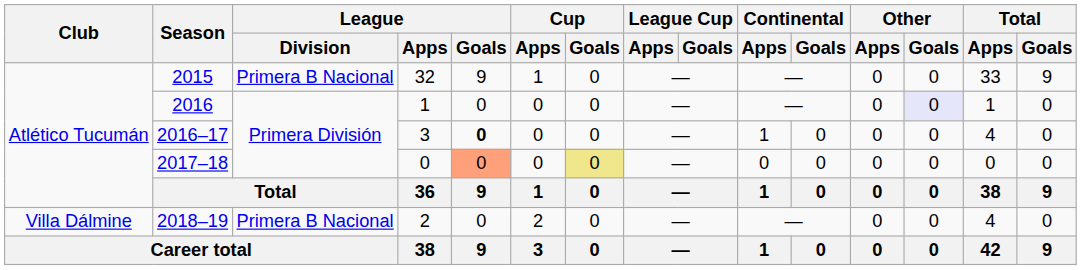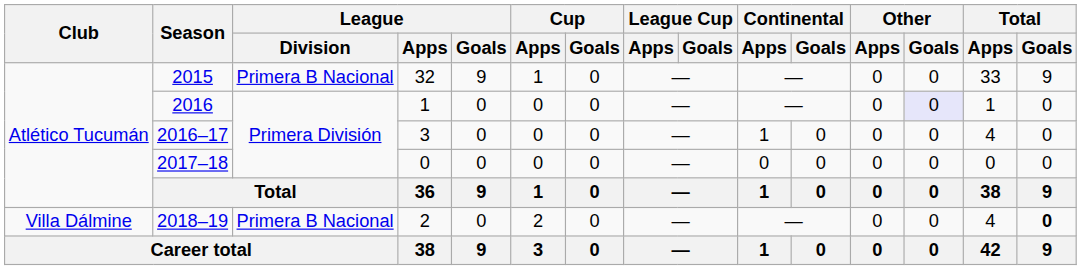(481, 134) bold -> (481, 134) normal
(481, 163) lightsalmon background -> (481, 163) no background
(595, 163) khaki background -> (595, 163) no background
(1047, 221) normal -> (1047, 221) bold
